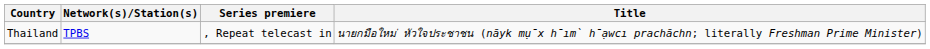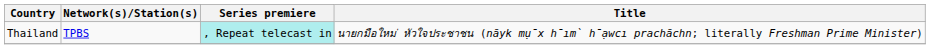(267, 33) no background -> (267, 33) paleturquoise background
